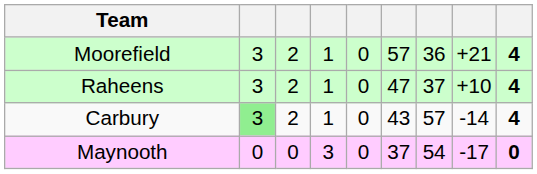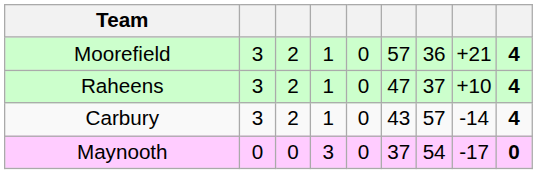(258, 119) lightgreen background -> (258, 119) no background
